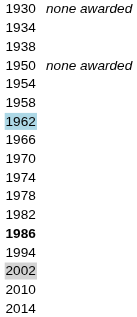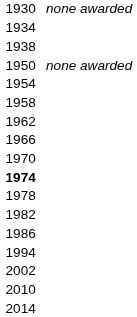(21, 121) lightblue background -> (21, 121) no background
(21, 177) normal -> (21, 177) bold
(21, 233) bold -> (21, 233) normal
(21, 271) lightgrey background -> (21, 271) no background
